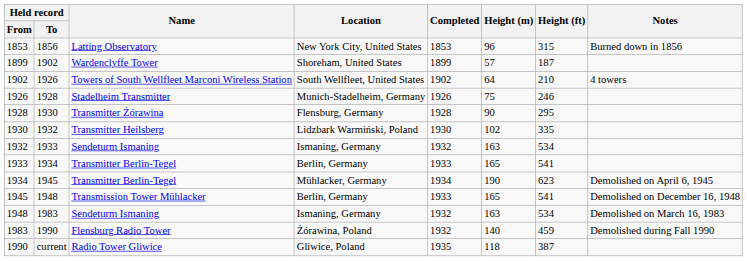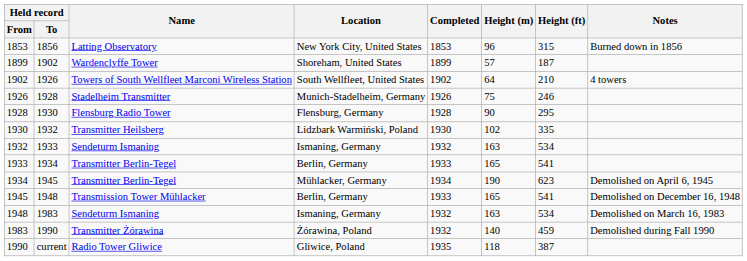(117, 113) Transmitter Żórawina -> (121, 113) Flensburg Radio Tower
(121, 230) Flensburg Radio Tower -> (117, 230) Transmitter Żórawina
